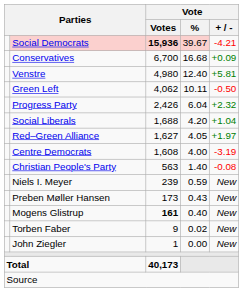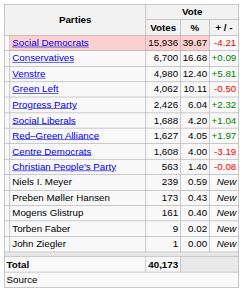(163, 43) bold -> (163, 43) normal
(170, 213) bold -> (170, 213) normal
